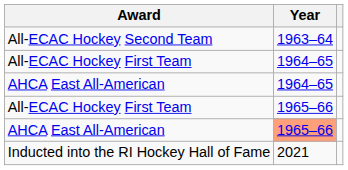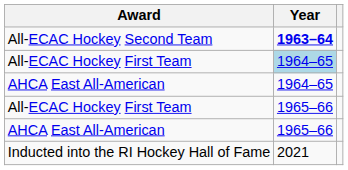(305, 38) normal -> (305, 38) bold
(305, 61) no background -> (305, 61) lightblue background
(305, 130) lightsalmon background -> (305, 130) no background
